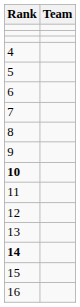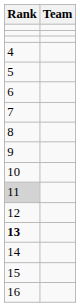(14, 172) bold -> (14, 172) normal
(13, 192) no background -> (13, 192) lightgrey background
(14, 232) normal -> (14, 232) bold
(14, 252) bold -> (14, 252) normal
